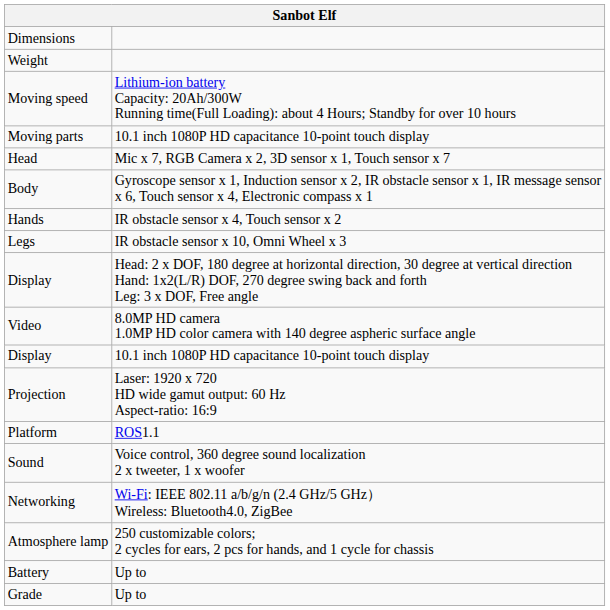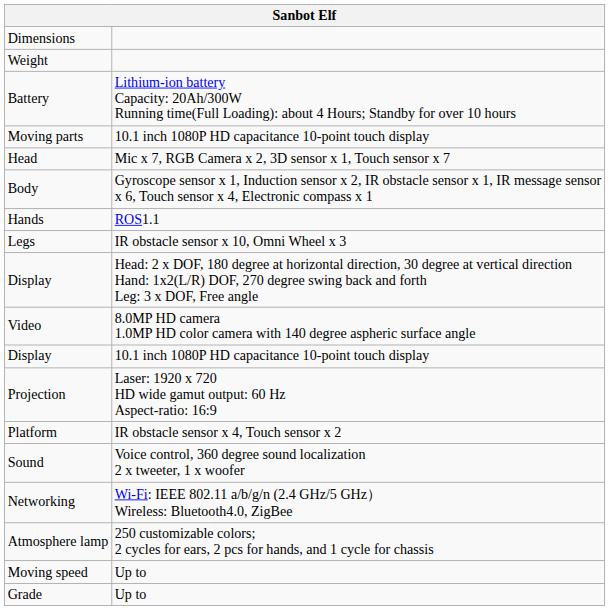(48, 98) Moving speed -> (28, 98) Battery
(228, 219) IR obstacle sensor x 4, Touch sensor x 2 -> (137, 219) ROS1.1
(137, 432) ROS1.1 -> (228, 432) IR obstacle sensor x 4, Touch sensor x 2
(28, 572) Battery -> (48, 572) Moving speed
